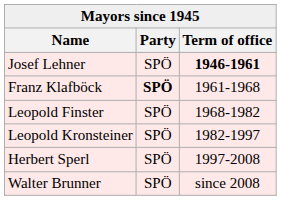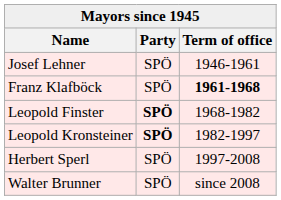(227, 64) bold -> (227, 64) normal
(158, 87) bold -> (158, 87) normal
(227, 87) normal -> (227, 87) bold
(158, 111) normal -> (158, 111) bold
(158, 135) normal -> (158, 135) bold
